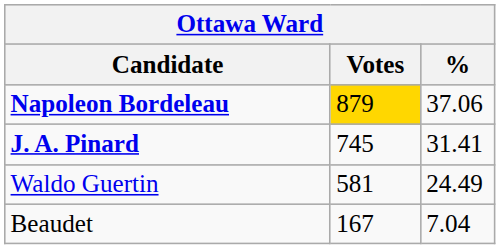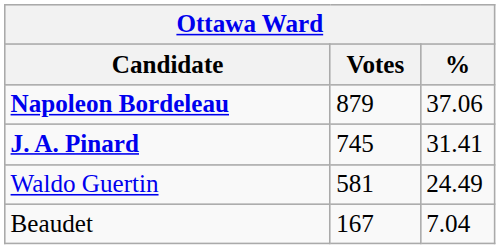(355, 104) gold background -> (355, 104) no background
